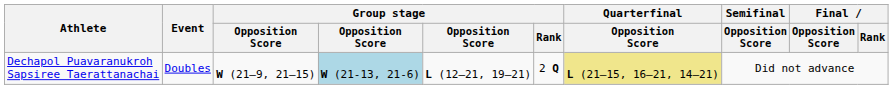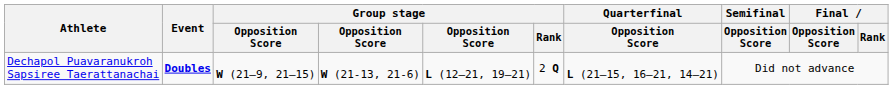(188, 68) normal -> (188, 68) bold
(370, 75) lightblue background -> (370, 75) no background
(643, 75) khaki background -> (643, 75) no background
